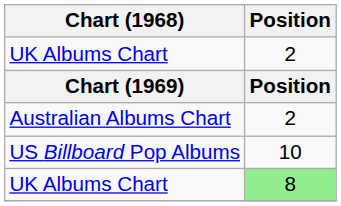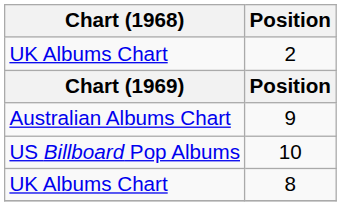(290, 119) 2 -> (290, 119) 9
(290, 184) lightgreen background -> (290, 184) no background
